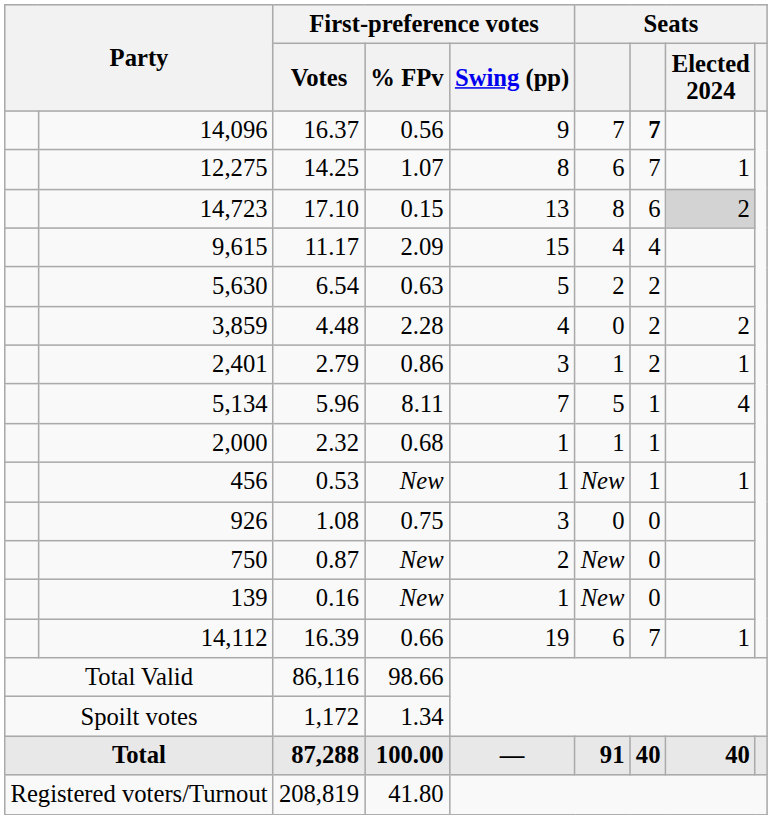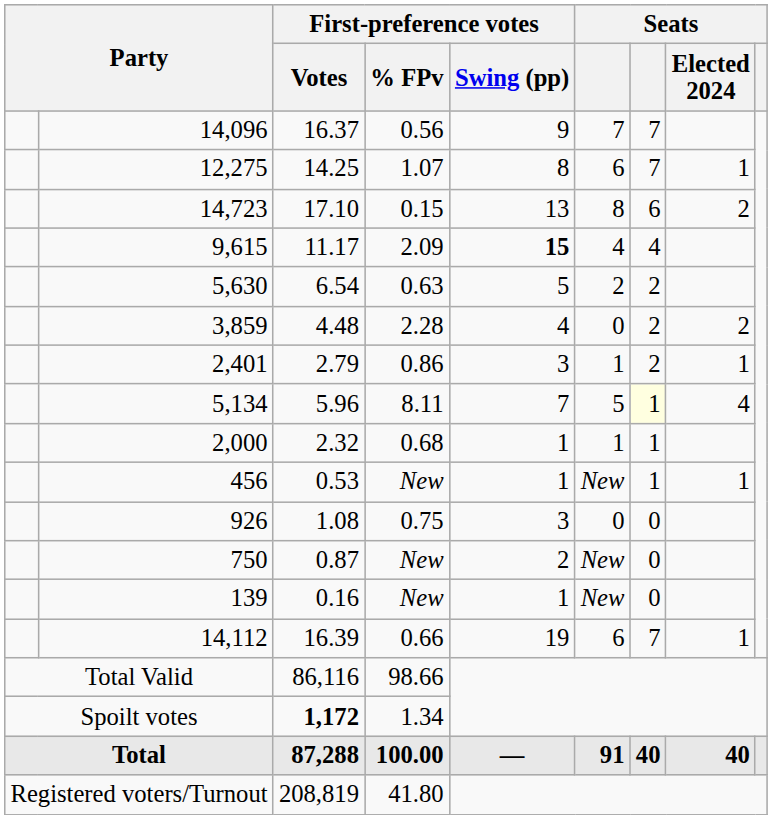(654, 129) bold -> (654, 129) normal
(744, 208) lightgrey background -> (744, 208) no background
(557, 247) normal -> (557, 247) bold
(654, 403) no background -> (654, 403) lightyellow background
(331, 716) normal -> (331, 716) bold
